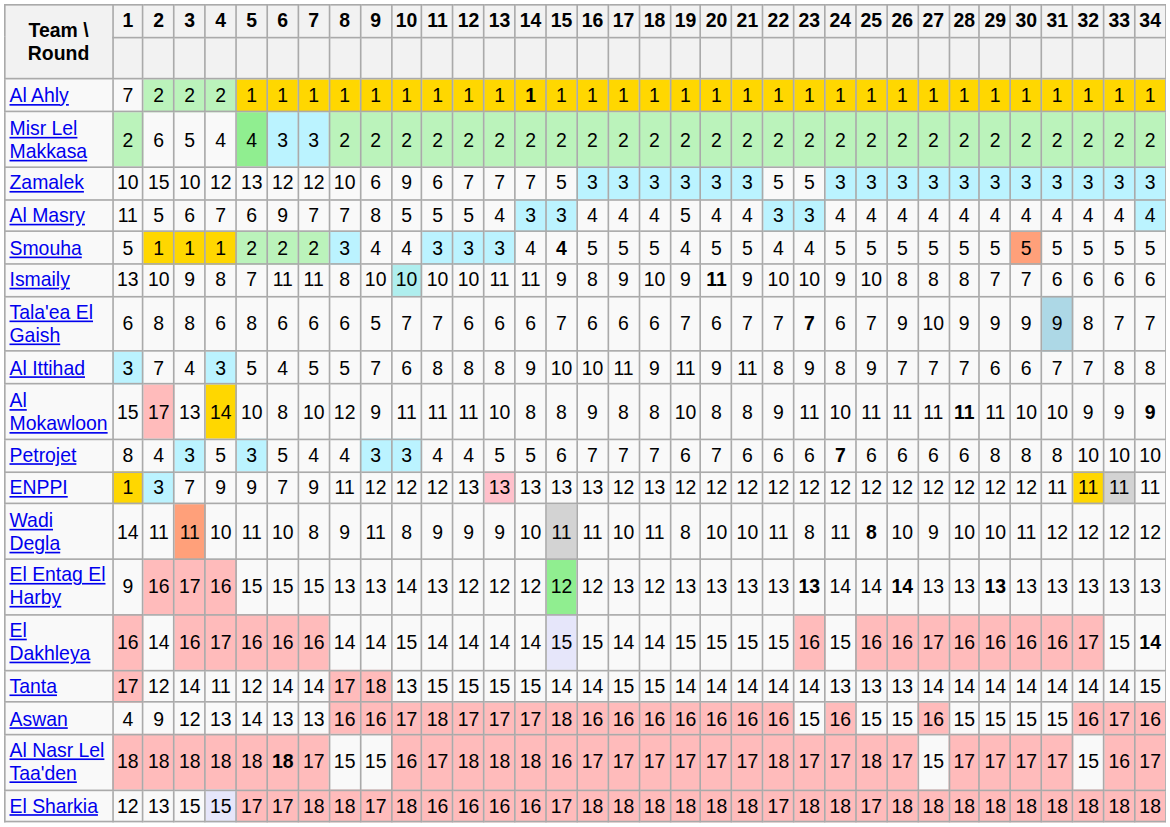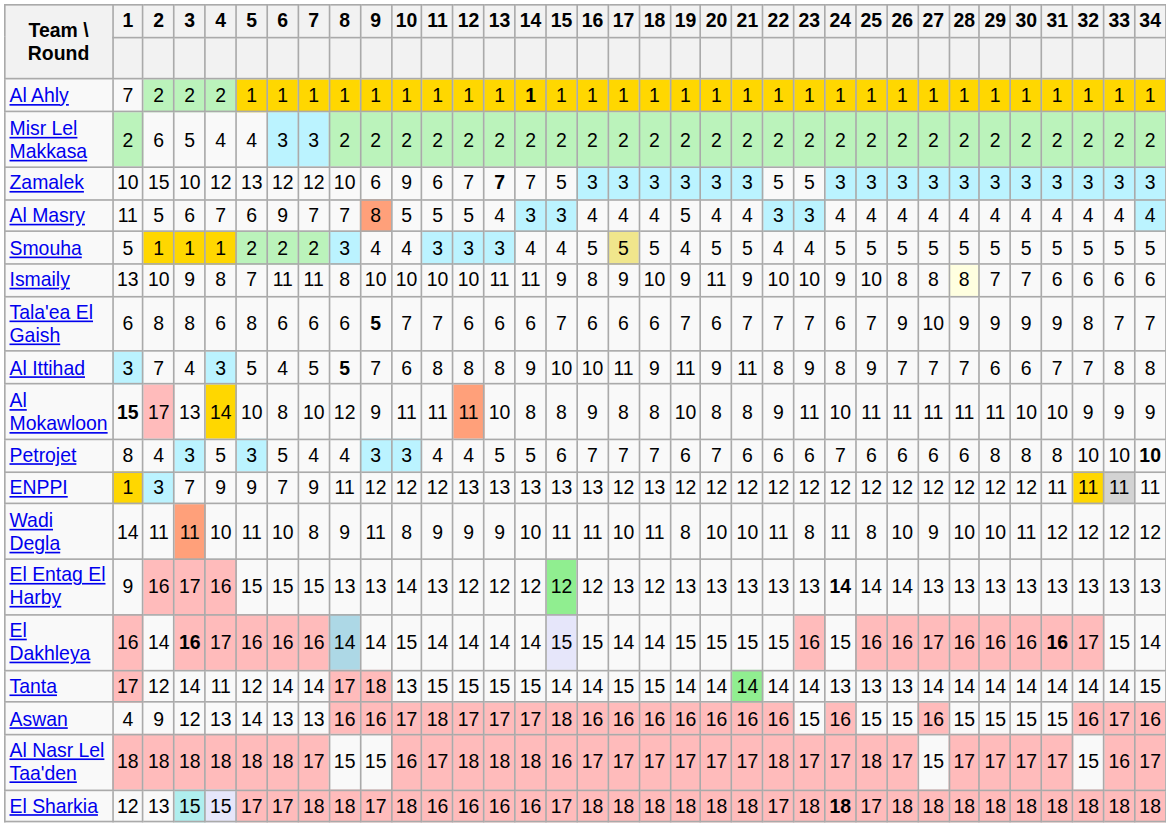(252, 139) lightgreen background -> (252, 139) no background
(500, 183) normal -> (500, 183) bold
(376, 215) no background -> (376, 215) lightsalmon background
(562, 248) bold -> (562, 248) normal
(623, 248) no background -> (623, 248) khaki background
(1026, 248) lightsalmon background -> (1026, 248) no background
(407, 280) paleturquoise background -> (407, 280) no background
(716, 280) bold -> (716, 280) normal
(964, 280) no background -> (964, 280) lightyellow background
(376, 324) normal -> (376, 324) bold
(809, 324) bold -> (809, 324) normal
(1057, 324) lightblue background -> (1057, 324) no background
(345, 368) normal -> (345, 368) bold
(128, 411) normal -> (128, 411) bold
(469, 411) no background -> (469, 411) lightsalmon background
(964, 411) bold -> (964, 411) normal
(1150, 411) bold -> (1150, 411) normal
(840, 455) bold -> (840, 455) normal
(1150, 455) normal -> (1150, 455) bold
(500, 488) pink background -> (500, 488) no background
(562, 531) lightgrey background -> (562, 531) no background
(871, 531) bold -> (871, 531) normal
(809, 587) bold -> (809, 587) normal
(840, 587) normal -> (840, 587) bold
(902, 587) bold -> (902, 587) normal
(995, 587) bold -> (995, 587) normal
(190, 642) normal -> (190, 642) bold
(345, 642) no background -> (345, 642) lightblue background
(1057, 642) normal -> (1057, 642) bold
(1150, 642) bold -> (1150, 642) normal
(747, 686) no background -> (747, 686) lightgreen background
(283, 762) bold -> (283, 762) normal
(190, 806) no background -> (190, 806) paleturquoise background
(840, 806) normal -> (840, 806) bold
